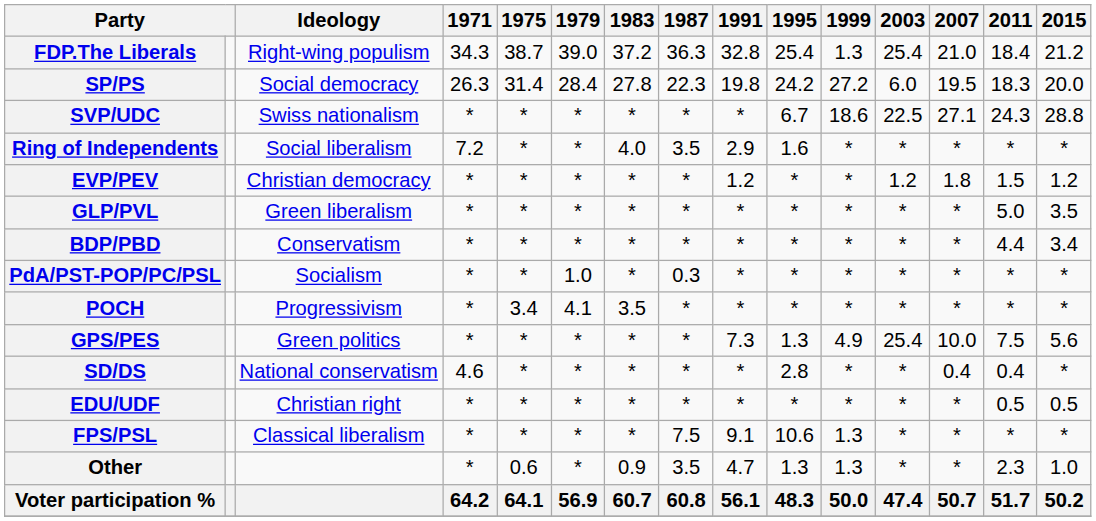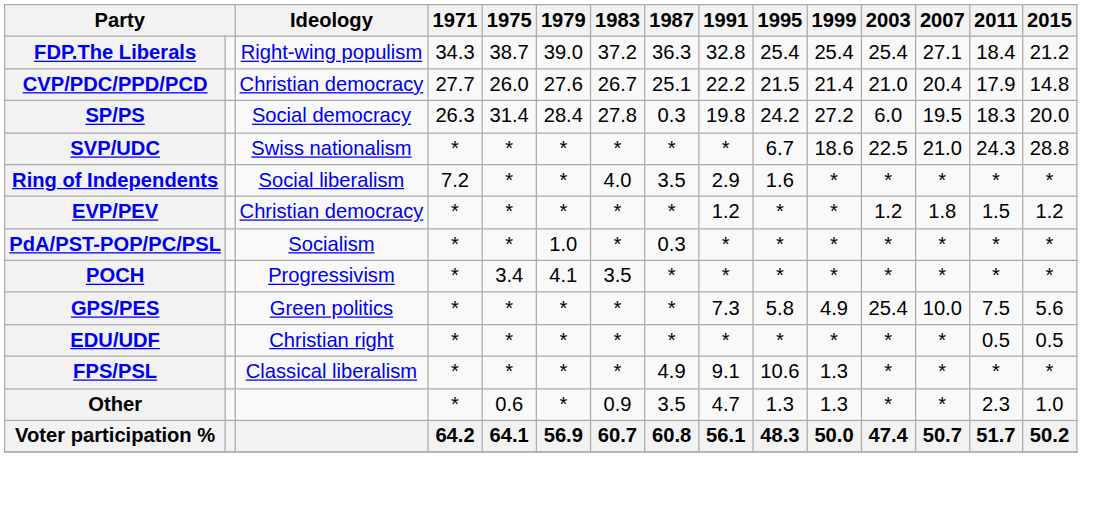(849, 52) 1.3 -> (834, 52) 25.4
(957, 52) 21.0 -> (942, 52) 27.1
+ row: (115, 84)
(686, 84) 22.3 -> (672, 116) 0.3
(957, 116) 27.1 -> (942, 148) 21.0
- row: (115, 212)
- row: (115, 244)
(794, 340) 1.3 -> (780, 308) 5.8
- row: (115, 372)
(686, 436) 7.5 -> (672, 372) 4.9
